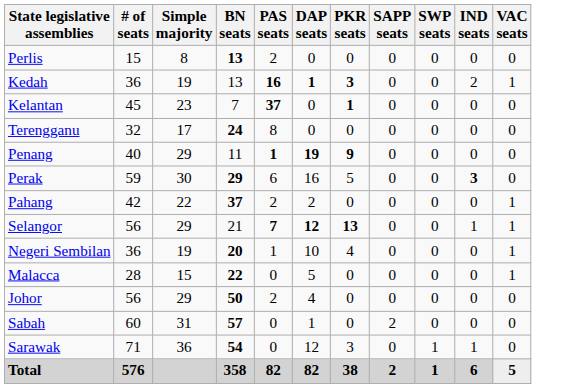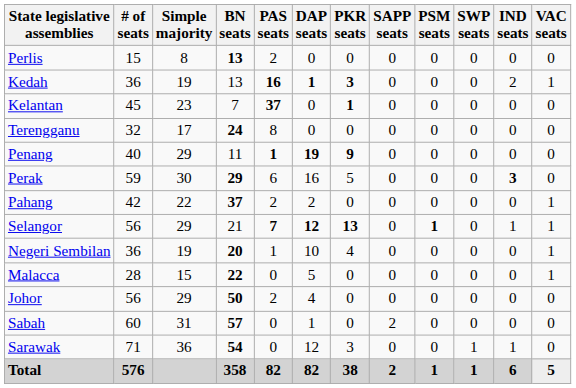+ column: (434, 25)
